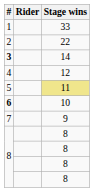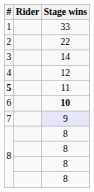(9, 57) bold -> (9, 57) normal
(9, 88) normal -> (9, 88) bold
(65, 88) khaki background -> (65, 88) no background
(9, 103) bold -> (9, 103) normal
(65, 103) normal -> (65, 103) bold
(65, 118) no background -> (65, 118) lavender background
